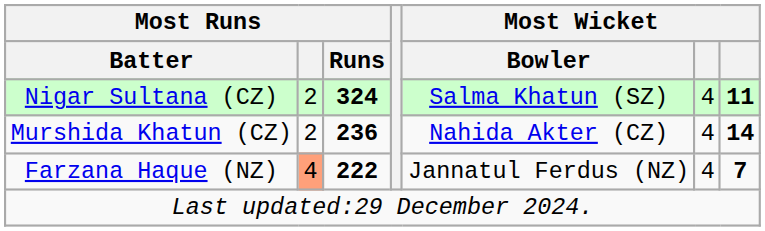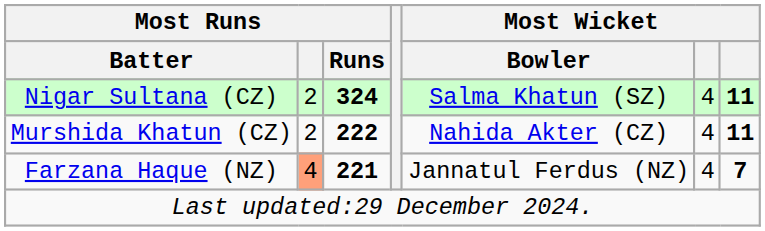(357, 134) 236 -> (357, 134) 222
(740, 134) 14 -> (740, 134) 11
(357, 171) 222 -> (357, 171) 221
